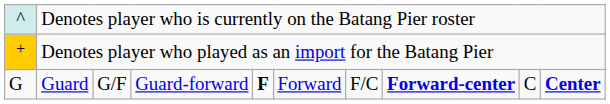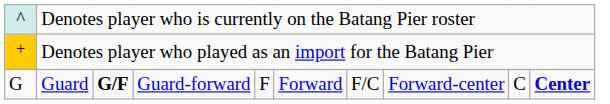(112, 84) normal -> (113, 84) bold
(263, 84) bold -> (264, 84) normal
(451, 84) bold -> (446, 84) normal
